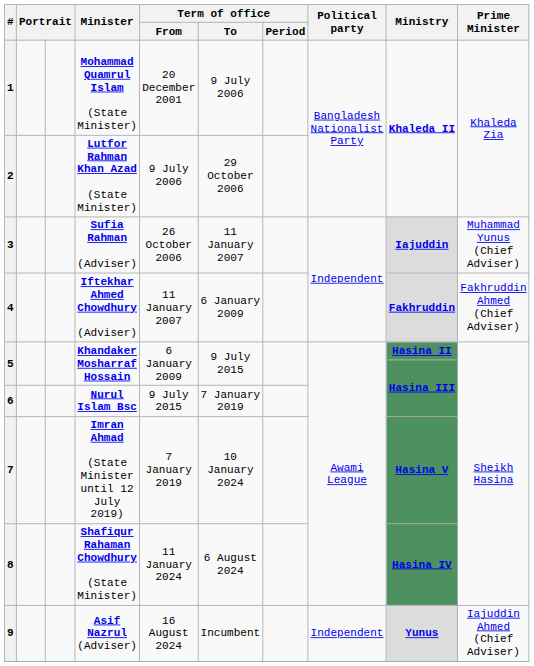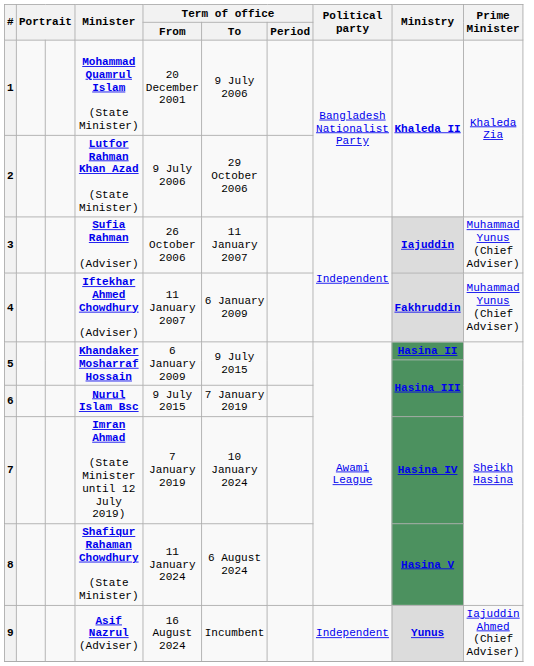(493, 307) Fakhruddin Ahmed (Chief Adviser) -> (493, 307) Muhammad Yunus (Chief Adviser)
(422, 470) Hasina V -> (428, 470) Hasina IV
(422, 564) Hasina IV -> (428, 564) Hasina V
